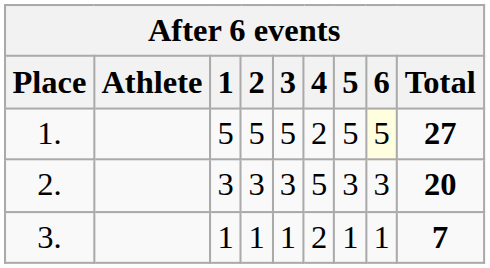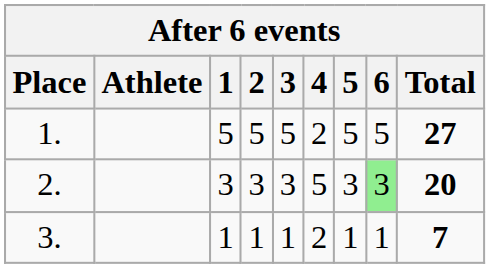(382, 133) lightyellow background -> (382, 133) no background
(382, 184) no background -> (382, 184) lightgreen background
